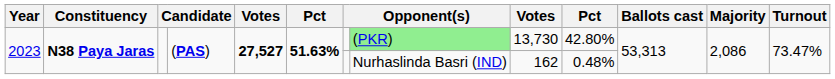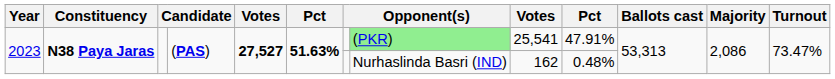(536, 39) 13,730 -> (536, 39) 25,541
(590, 39) 42.80% -> (590, 39) 47.91%
